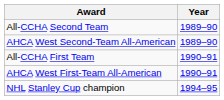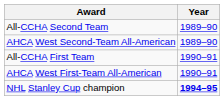(199, 88) normal -> (199, 88) bold
